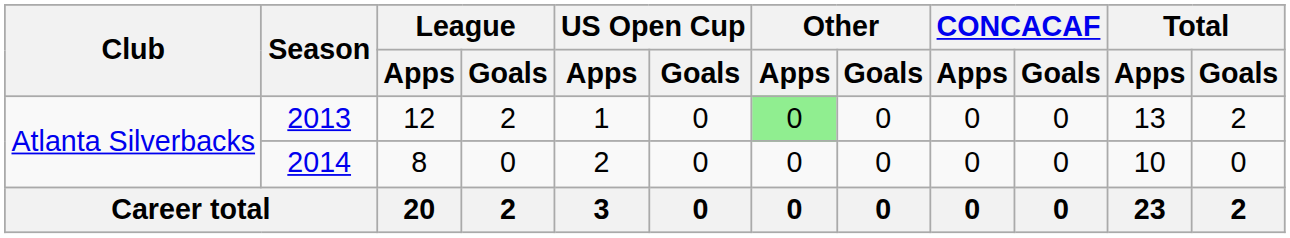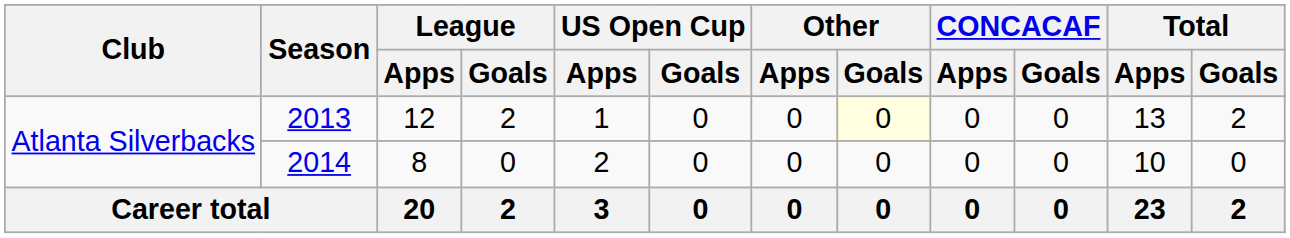(795, 118) lightgreen background -> (795, 118) no background
(883, 118) no background -> (883, 118) lightyellow background
